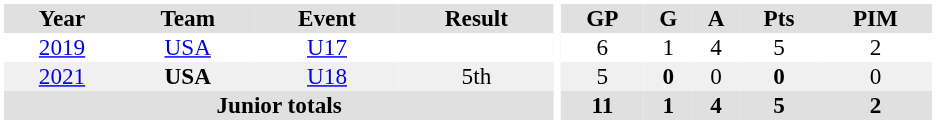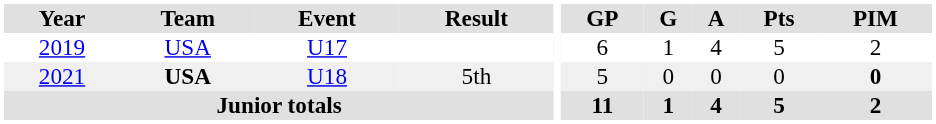(668, 76) bold -> (668, 76) normal
(779, 76) bold -> (779, 76) normal
(875, 76) normal -> (875, 76) bold
